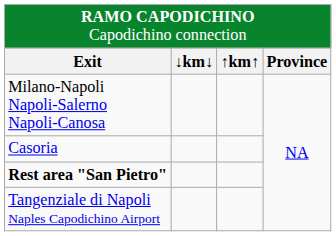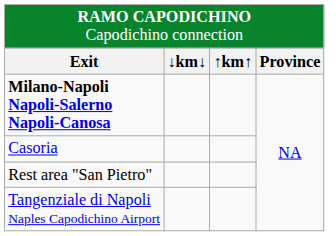(58, 104) normal -> (60, 104) bold
(88, 174) bold -> (80, 174) normal
